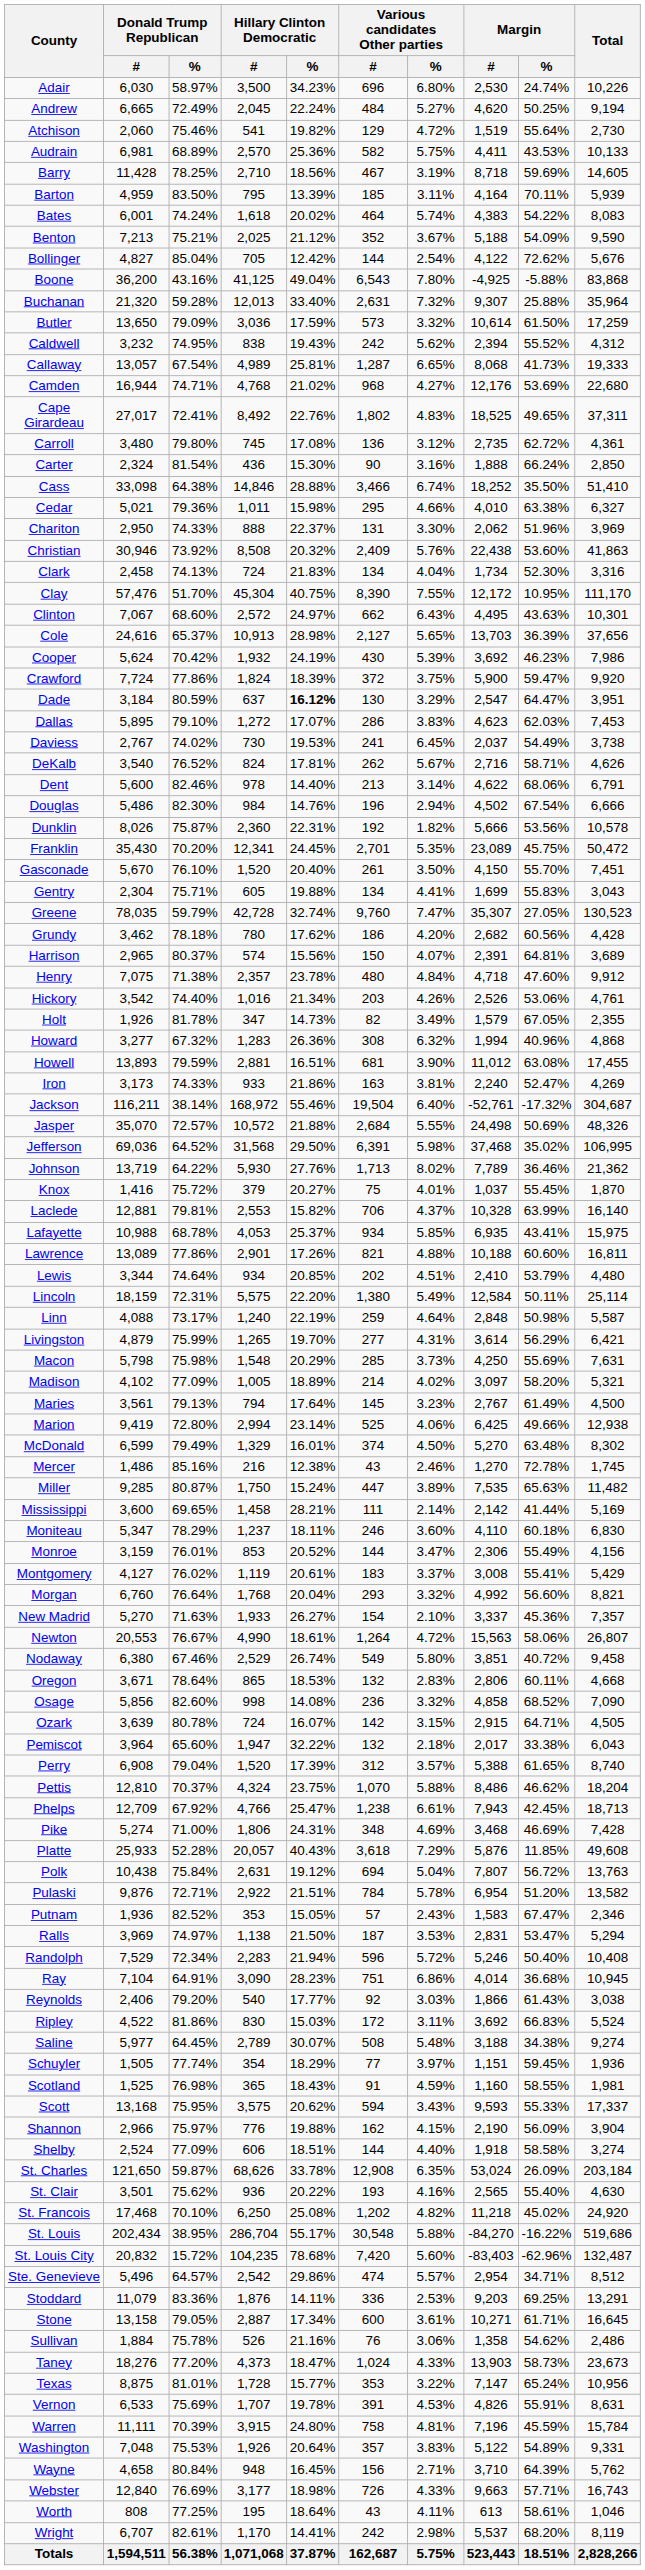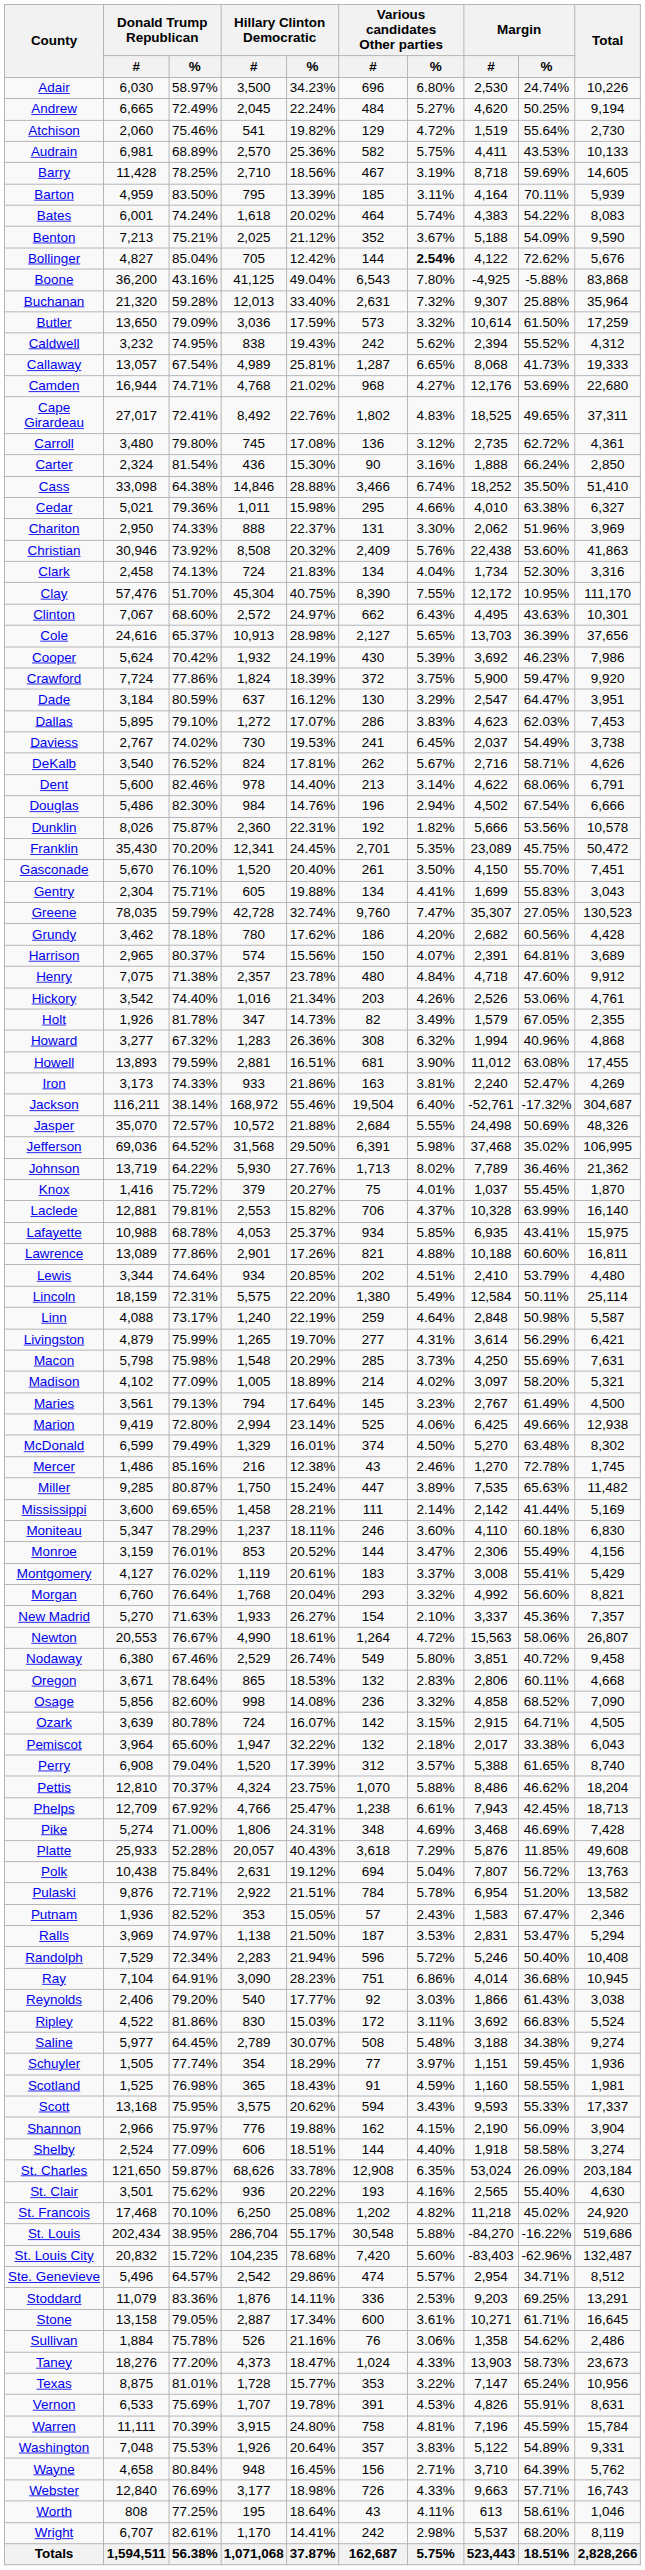(436, 258) normal -> (436, 258) bold
(313, 699) bold -> (313, 699) normal
